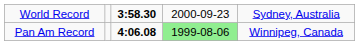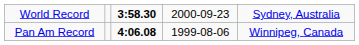(200, 32) lightgreen background -> (200, 32) no background
